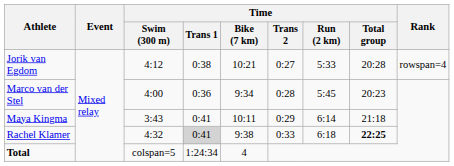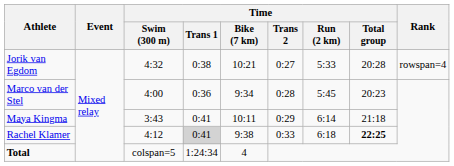(154, 65) 4:12 -> (154, 65) 4:32
(154, 135) 4:32 -> (154, 135) 4:12
